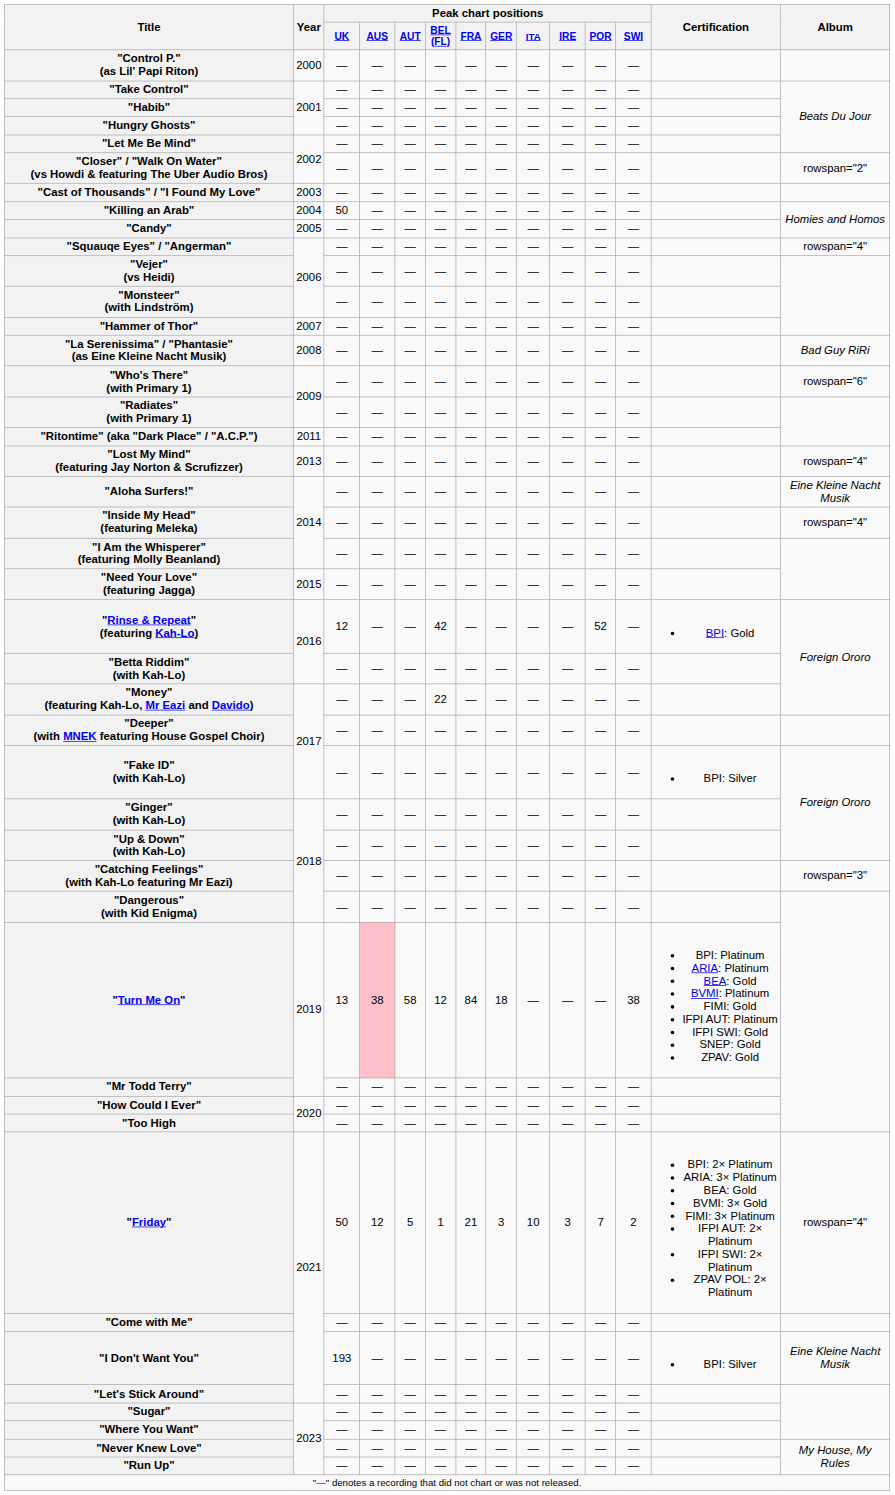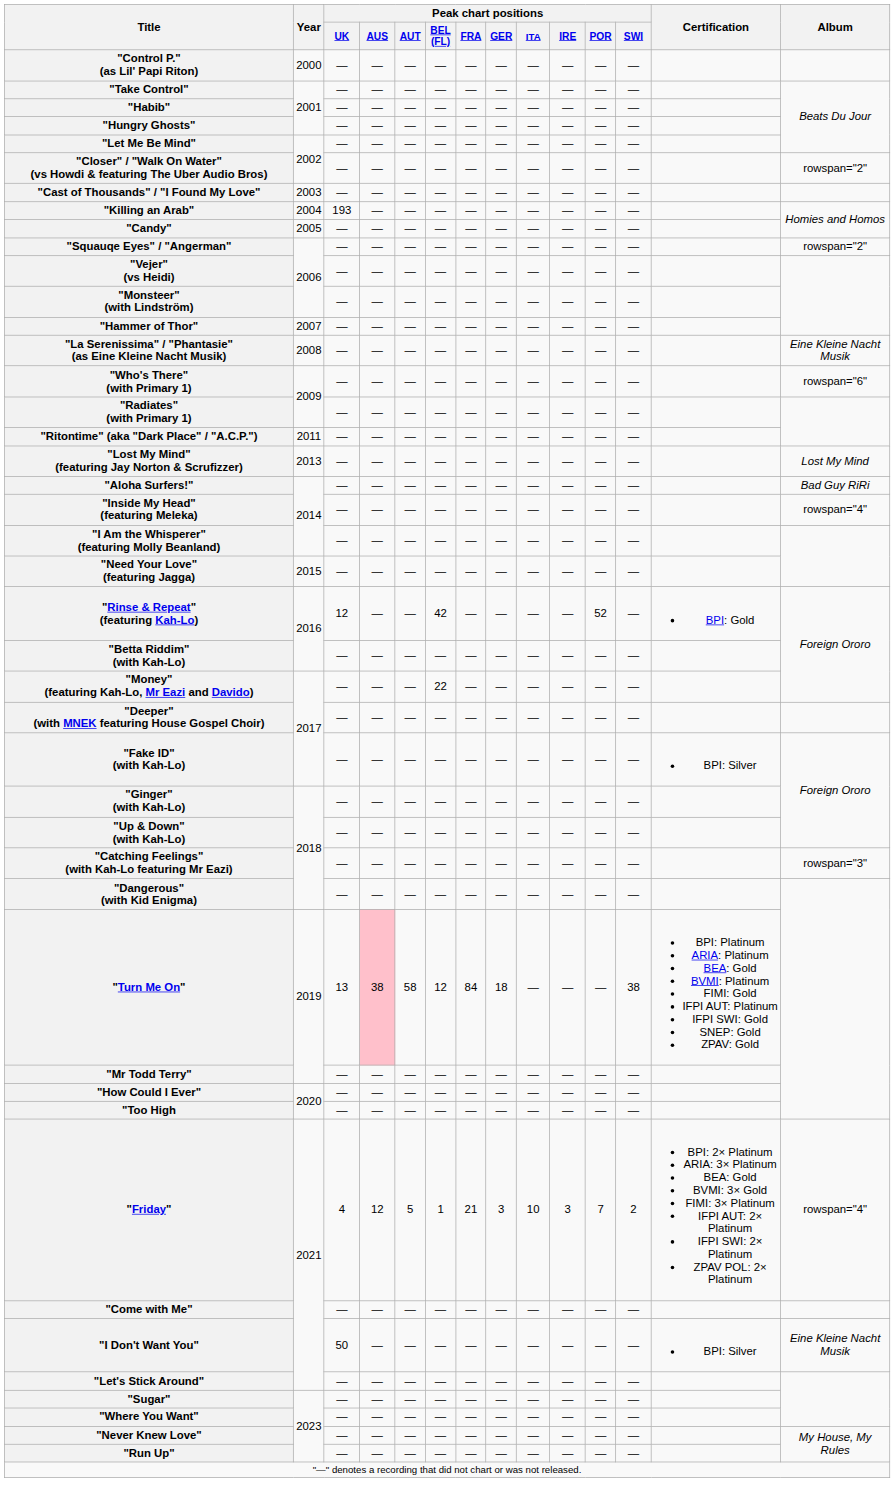(342, 210) 50 -> (342, 210) 193
(835, 246) rowspan="4" -> (835, 246) rowspan="2"
(835, 350) Bad Guy RiRi -> (835, 350) Eine Kleine Nacht Musik
(835, 461) rowspan="4" -> (835, 461) Lost My Mind
(835, 491) Eine Kleine Nacht Musik -> (835, 485) Bad Guy RiRi
(342, 1222) 50 -> (342, 1210) 4
(342, 1358) 193 -> (342, 1345) 50
